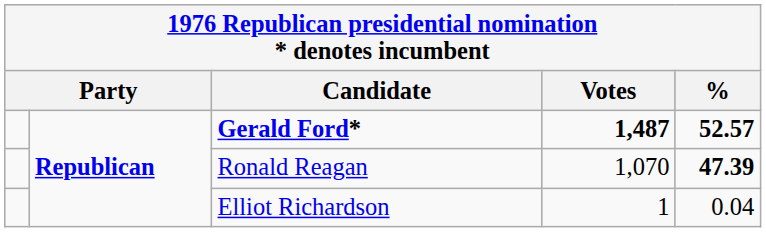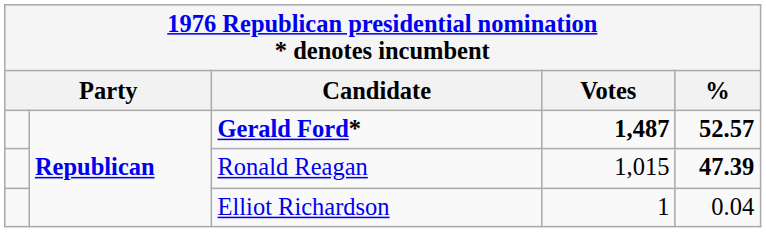(642, 167) 1,070 -> (642, 167) 1,015
